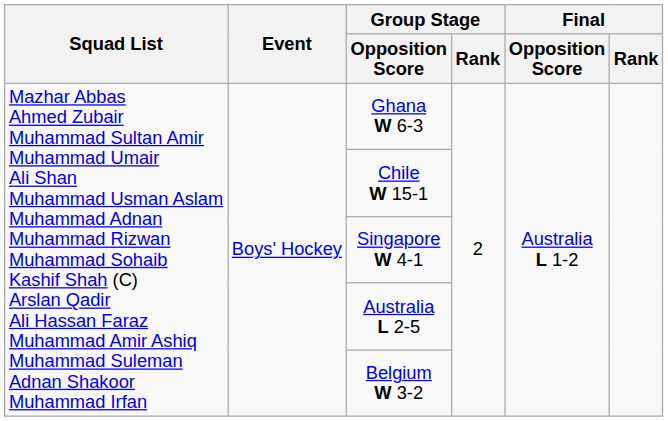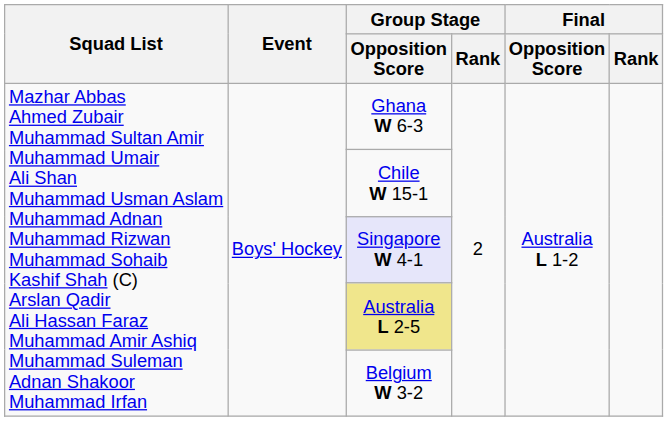(399, 250) no background -> (399, 250) lavender background
(399, 317) no background -> (399, 317) khaki background
